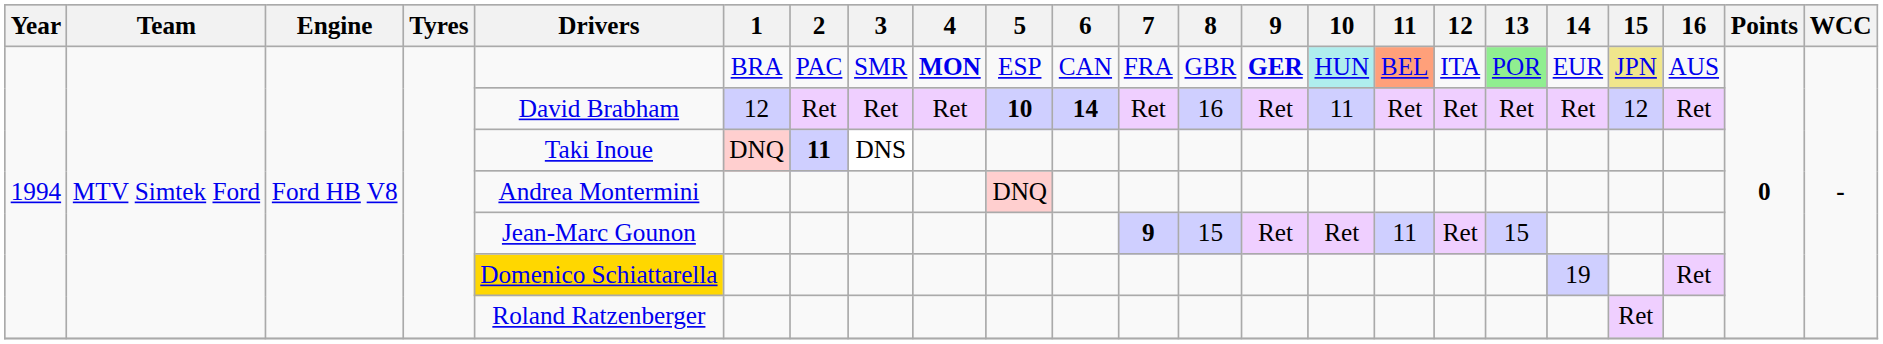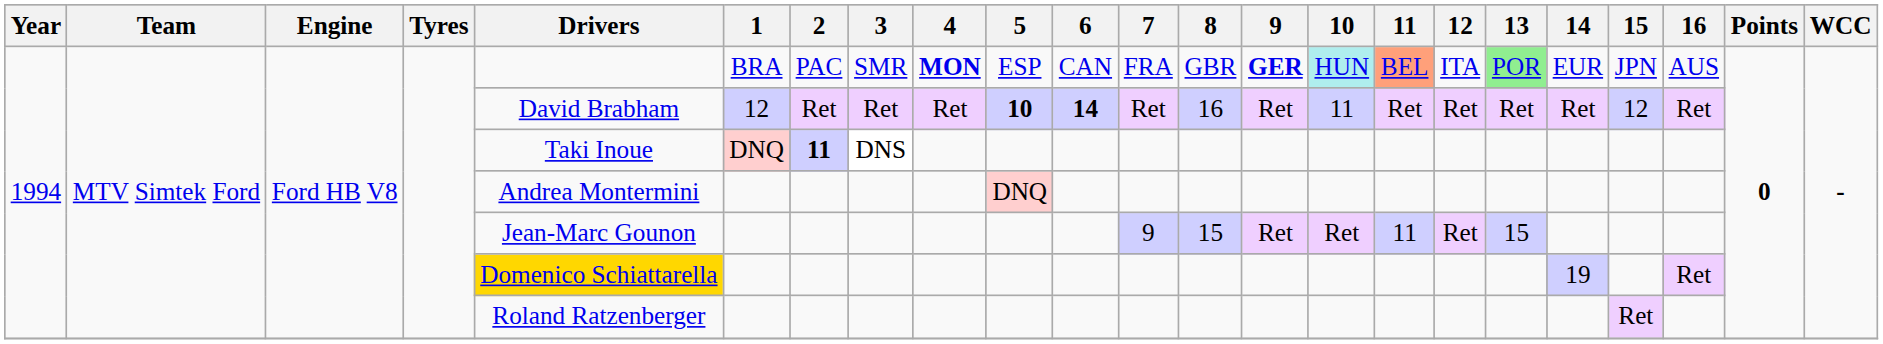(1636, 67) khaki background -> (1636, 67) no background
(1148, 233) bold -> (1148, 233) normal
